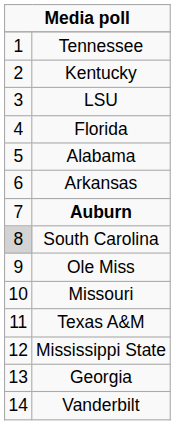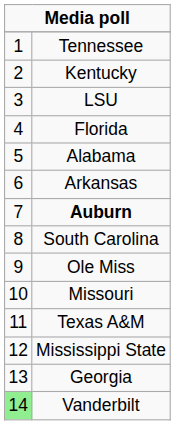(18, 239) lightgrey background -> (18, 239) no background
(18, 405) no background -> (18, 405) lightgreen background
